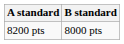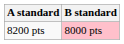(83, 30) no background -> (83, 30) pink background
